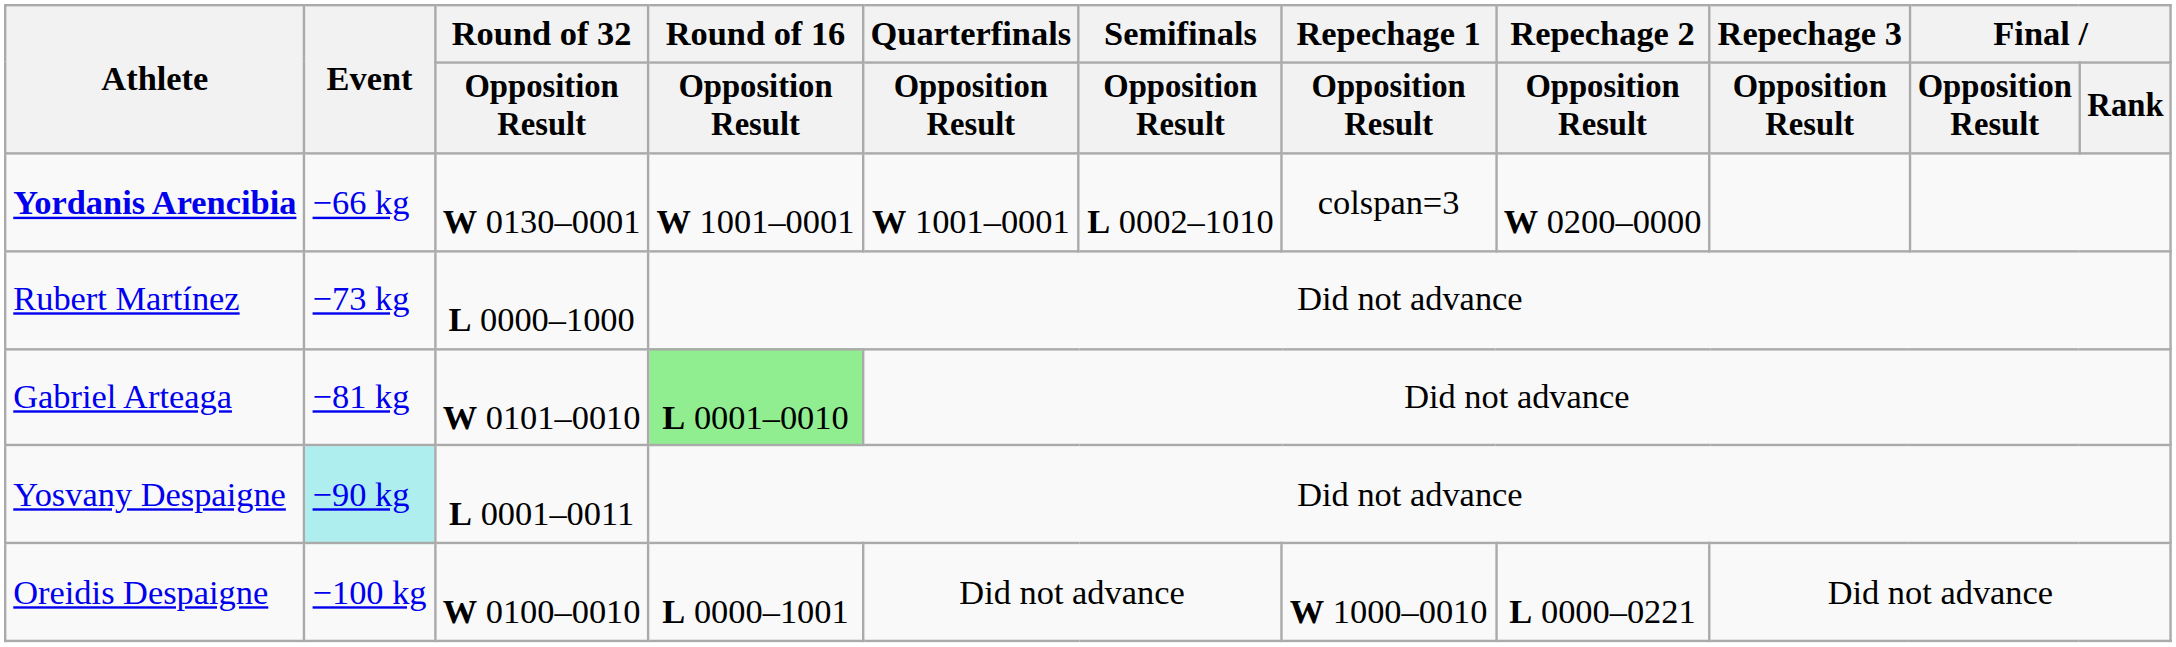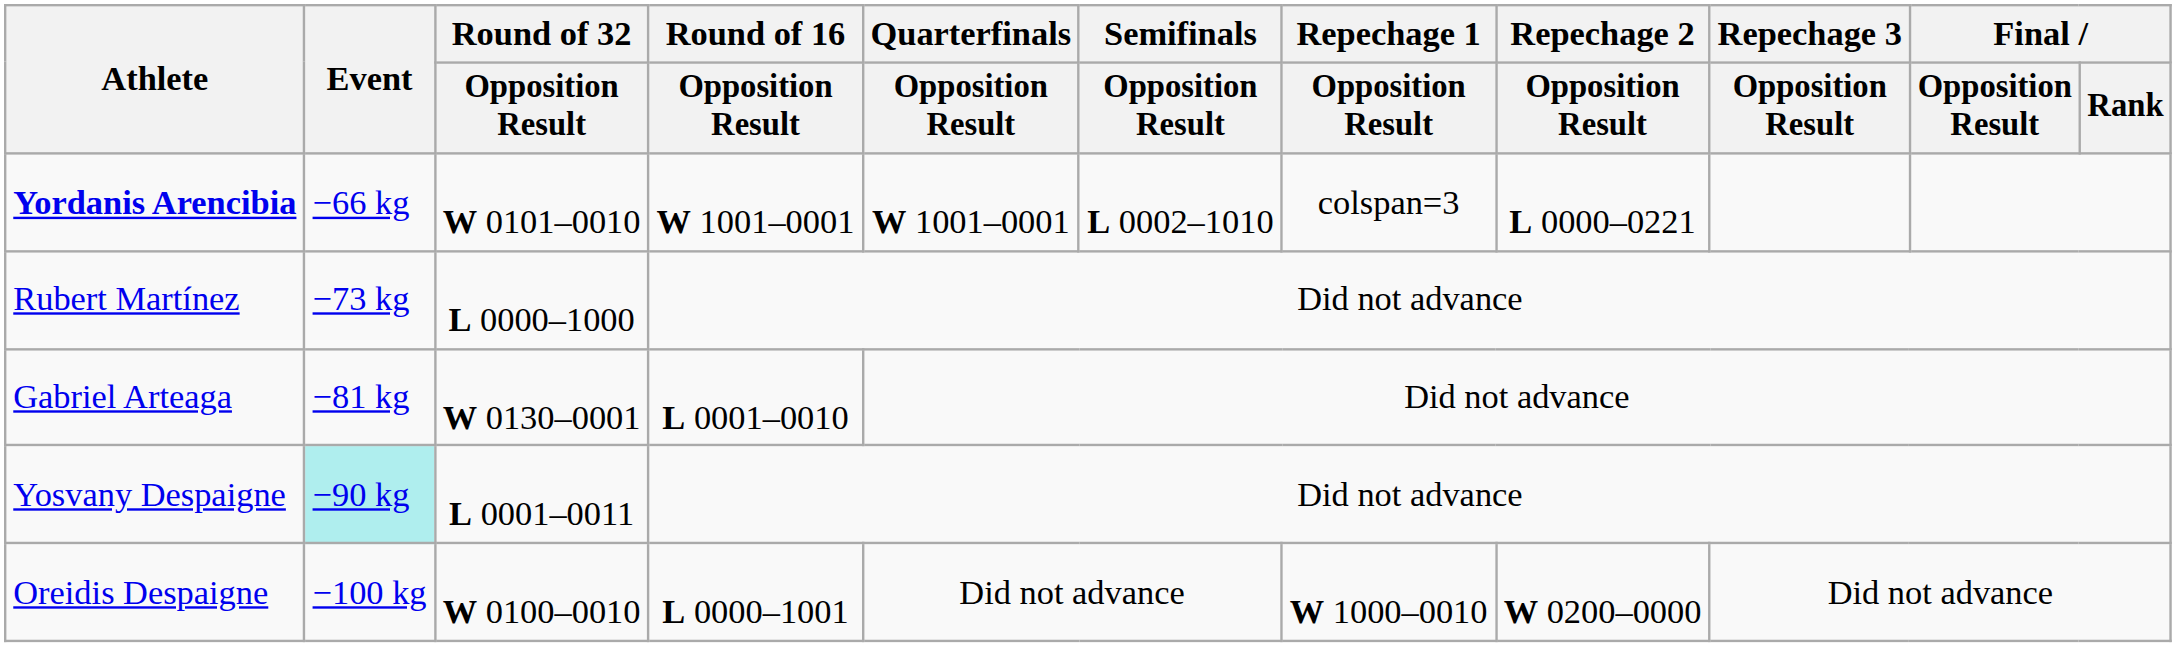(542, 222) W 0130–0001 -> (542, 222) W 0101–0010
(1603, 222) W 0200–0000 -> (1603, 222) L 0000–0221
(542, 417) W 0101–0010 -> (542, 417) W 0130–0001
(756, 417) lightgreen background -> (756, 417) no background
(1603, 612) L 0000–0221 -> (1603, 612) W 0200–0000
